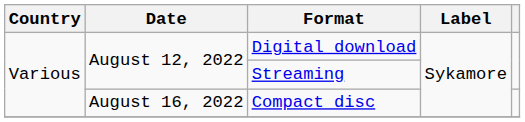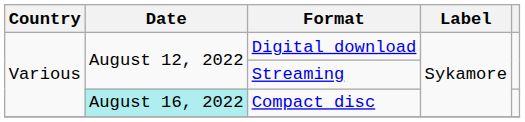(166, 103) no background -> (166, 103) paleturquoise background
